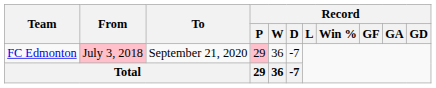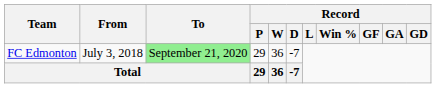(113, 53) pink background -> (113, 53) no background
(198, 53) no background -> (198, 53) lightgreen background
(259, 53) pink background -> (259, 53) no background
